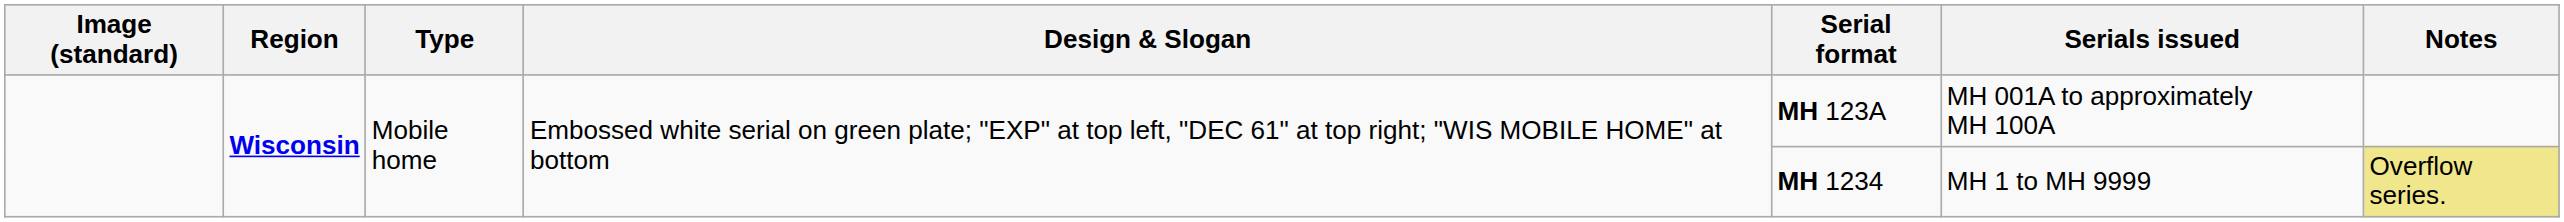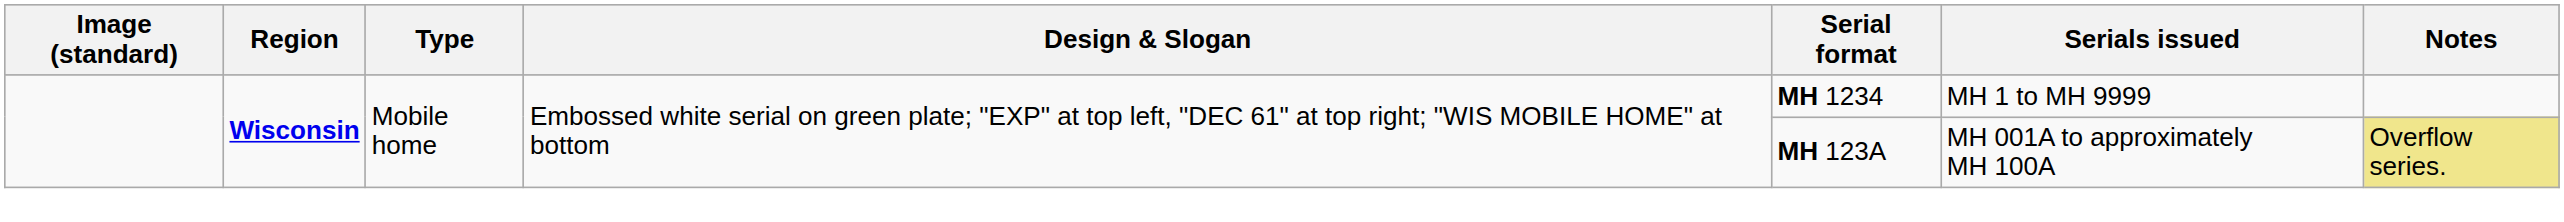(1832, 110) MH 123A -> (1830, 95) MH 1234
(2100, 110) MH 001A to approximately MH 100A -> (2049, 95) MH 1 to MH 9999
(1830, 181) MH 1234 -> (1832, 151) MH 123A
(2049, 181) MH 1 to MH 9999 -> (2100, 151) MH 001A to approximately MH 100A
